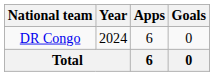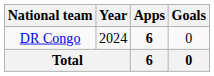(149, 37) normal -> (149, 37) bold
